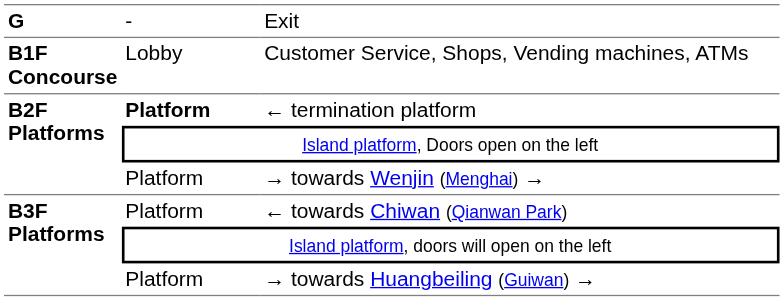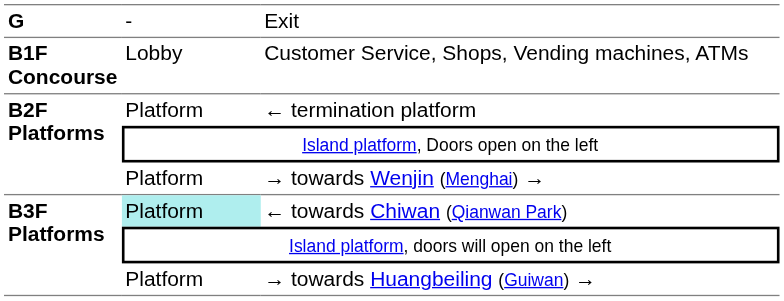(168, 109) bold -> (164, 109) normal
(164, 210) no background -> (164, 210) paleturquoise background
